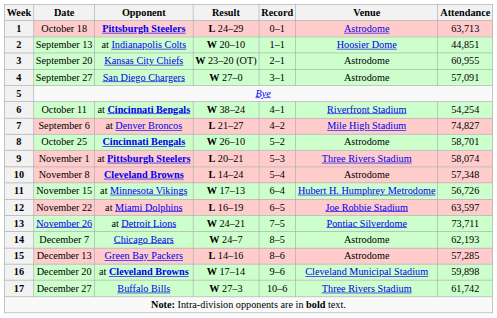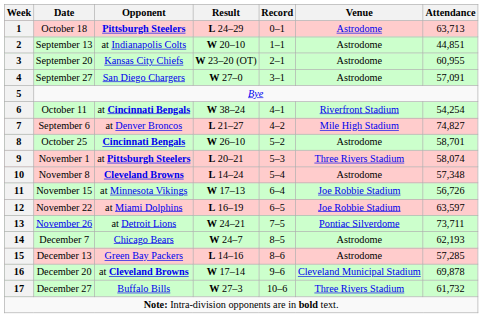(367, 45) Hoosier Dome -> (359, 45) Astrodome
(367, 191) Hubert H. Humphrey Metrodome -> (359, 191) Joe Robbie Stadium
(465, 272) 59,898 -> (450, 272) 69,878
(465, 288) 61,742 -> (450, 288) 61,732
